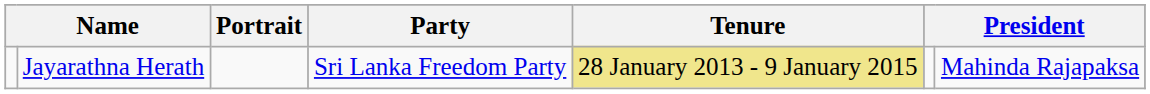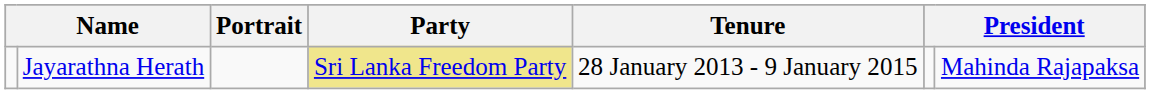(440, 66) no background -> (440, 66) khaki background
(748, 66) khaki background -> (748, 66) no background
